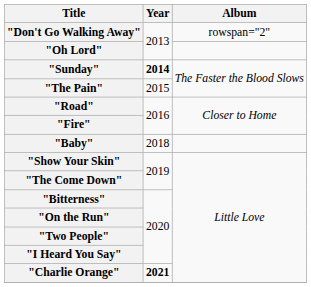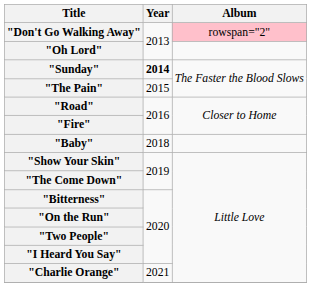(239, 32) no background -> (239, 32) pink background
(158, 273) bold -> (158, 273) normal
